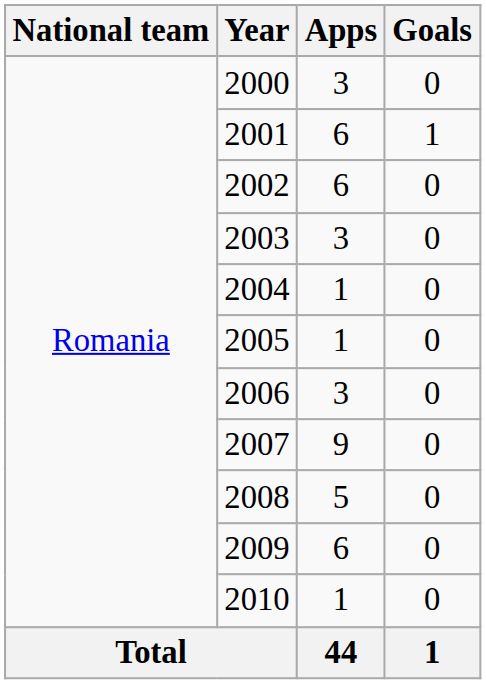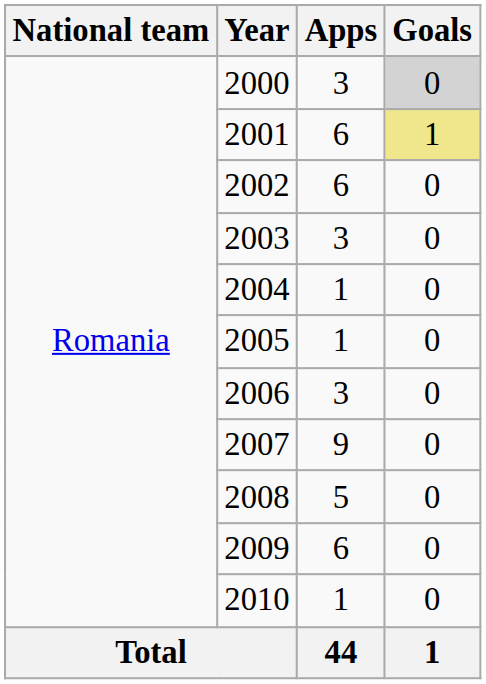(432, 82) no background -> (432, 82) lightgrey background
(432, 133) no background -> (432, 133) khaki background
